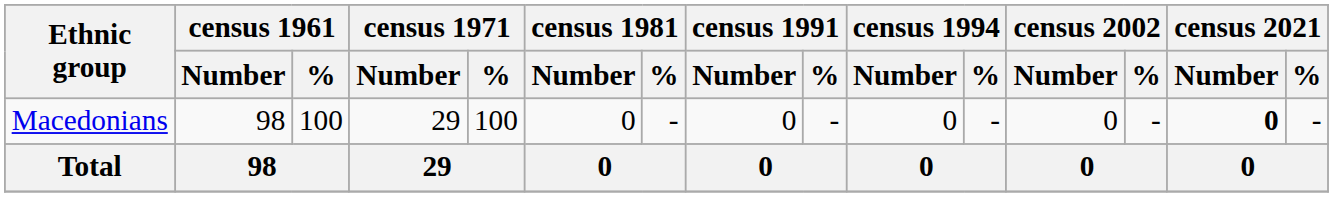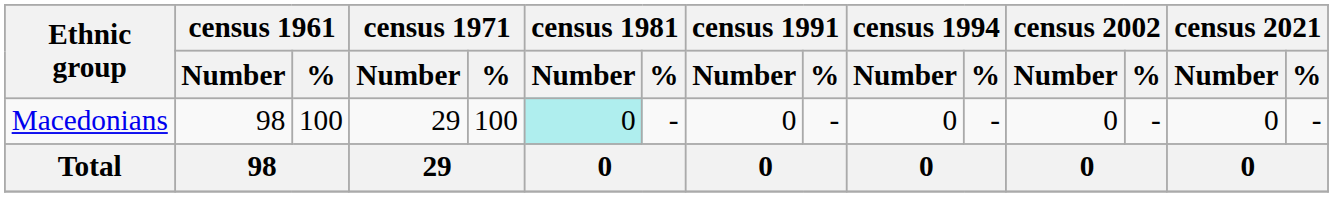(628, 120) no background -> (628, 120) paleturquoise background
(1271, 120) bold -> (1271, 120) normal
